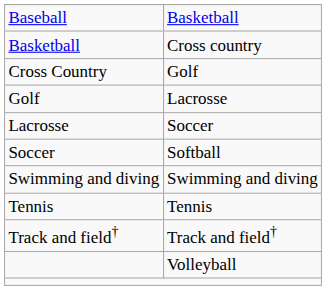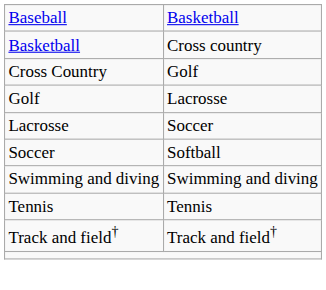- row: (202, 264)
